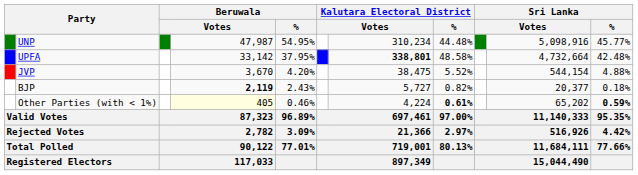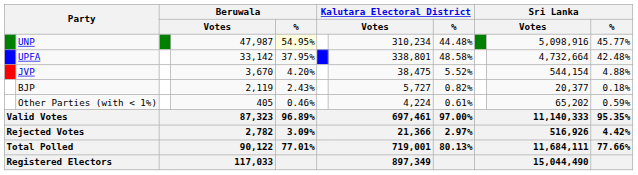(298, 42) no background -> (298, 42) lightyellow background
(411, 57) bold -> (411, 57) normal
(259, 87) bold -> (259, 87) normal
(265, 102) lightyellow background -> (265, 102) no background
(459, 102) bold -> (459, 102) normal
(616, 102) bold -> (616, 102) normal
